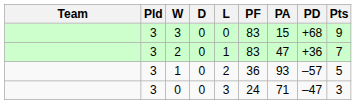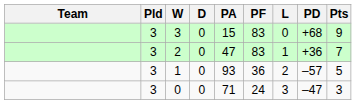columns swapped: (226, 14) <-> (283, 14)
